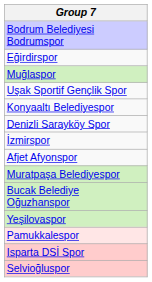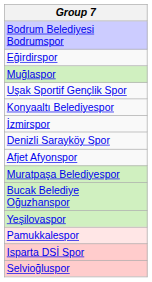(58, 124) Denizli Sarayköy Spor -> (28, 124) İzmirspor
(28, 141) İzmirspor -> (58, 141) Denizli Sarayköy Spor
